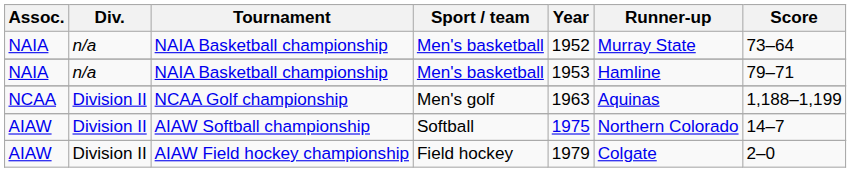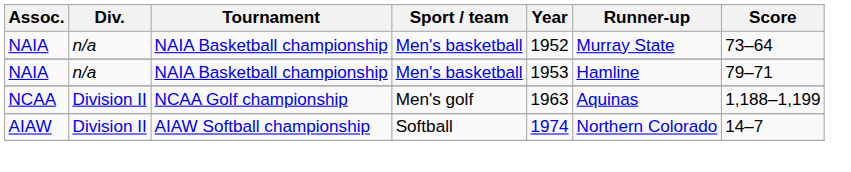(571, 126) 1975 -> (550, 126) 1974
- row: (282, 153)
